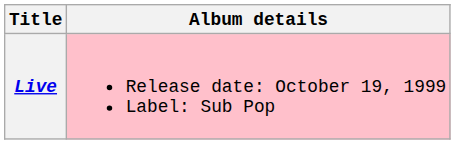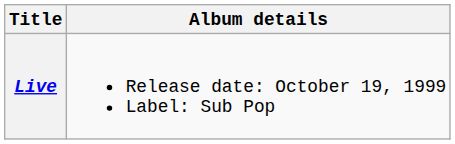(259, 97) pink background -> (259, 97) no background
